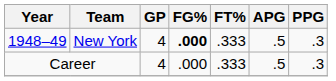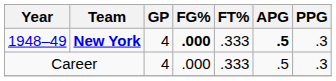(105, 40) normal -> (107, 40) bold
(279, 40) normal -> (283, 40) bold
